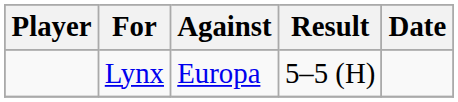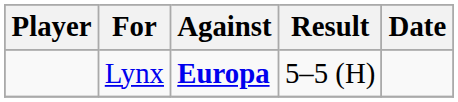(219, 73) normal -> (223, 73) bold
